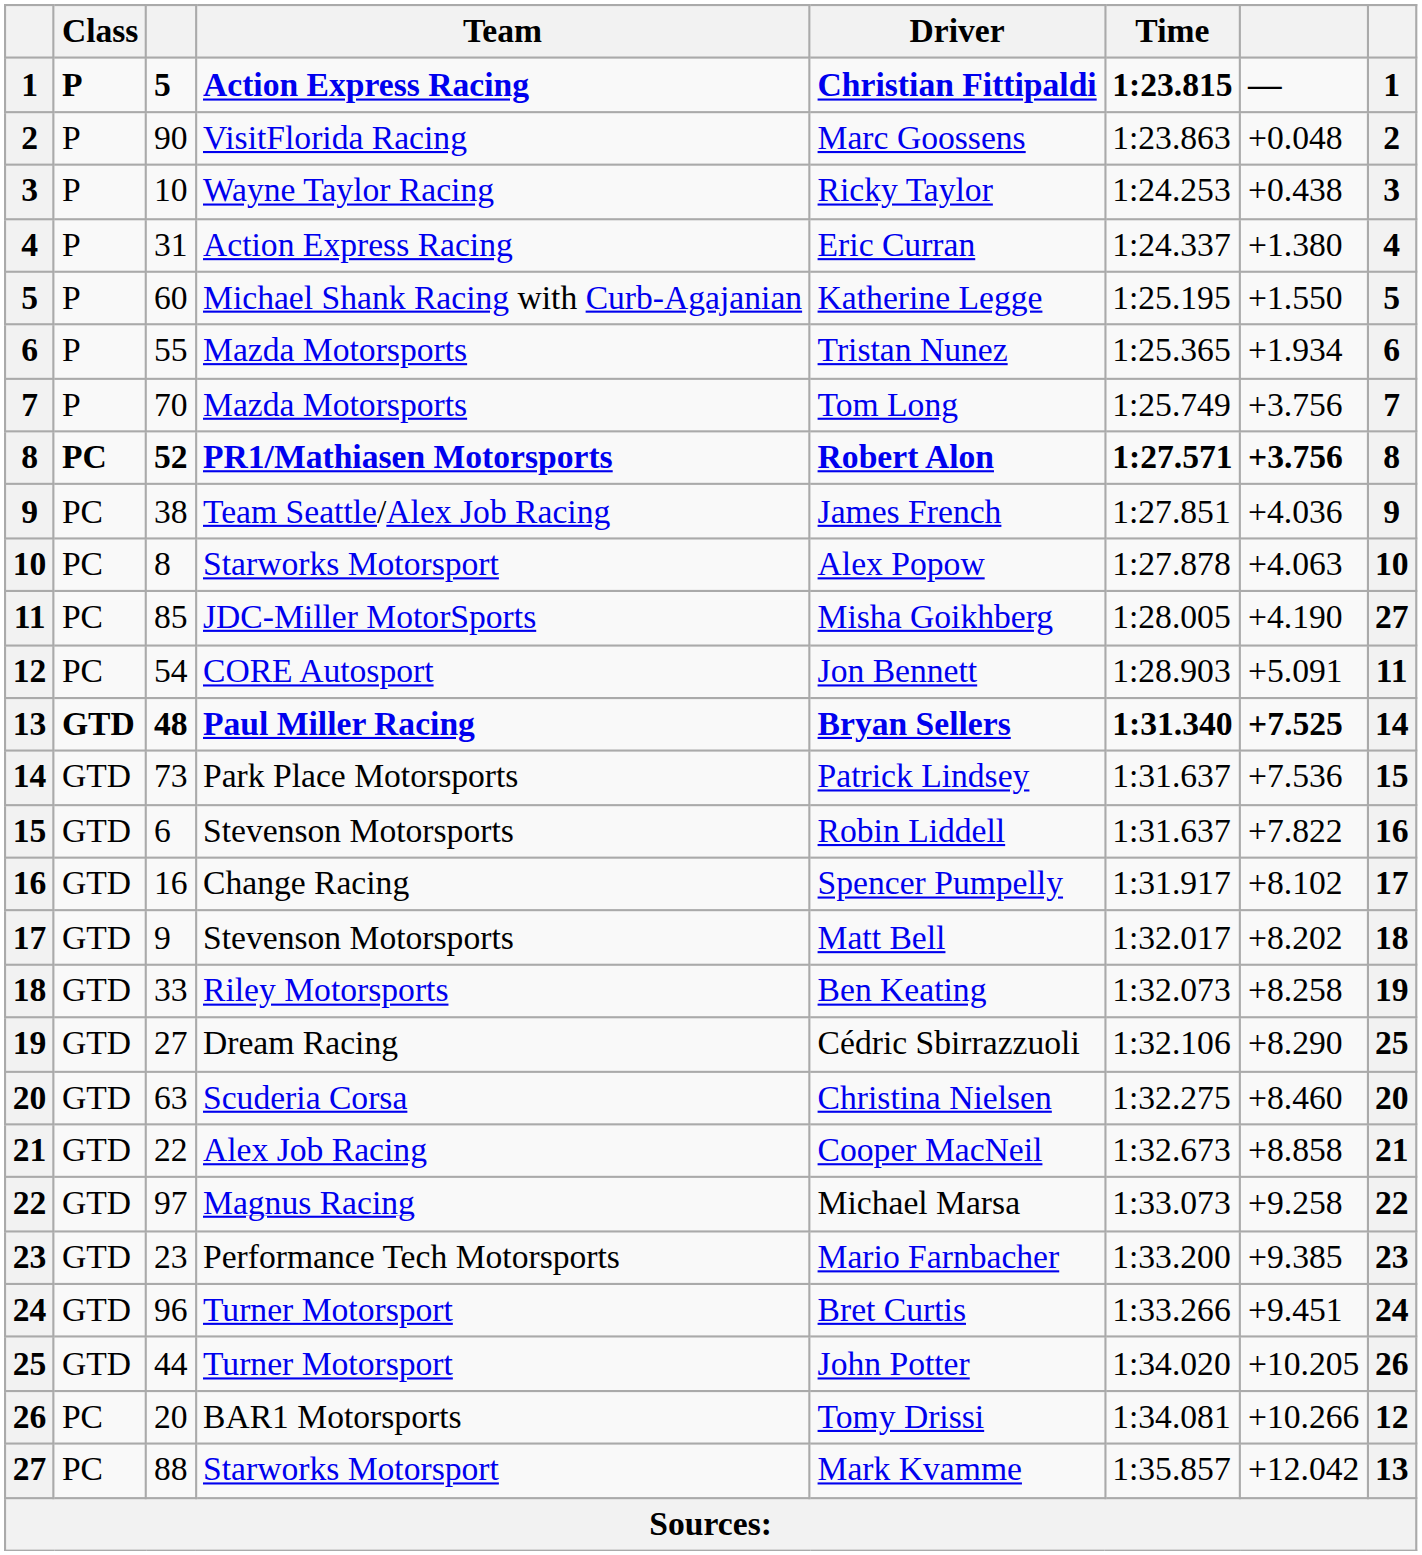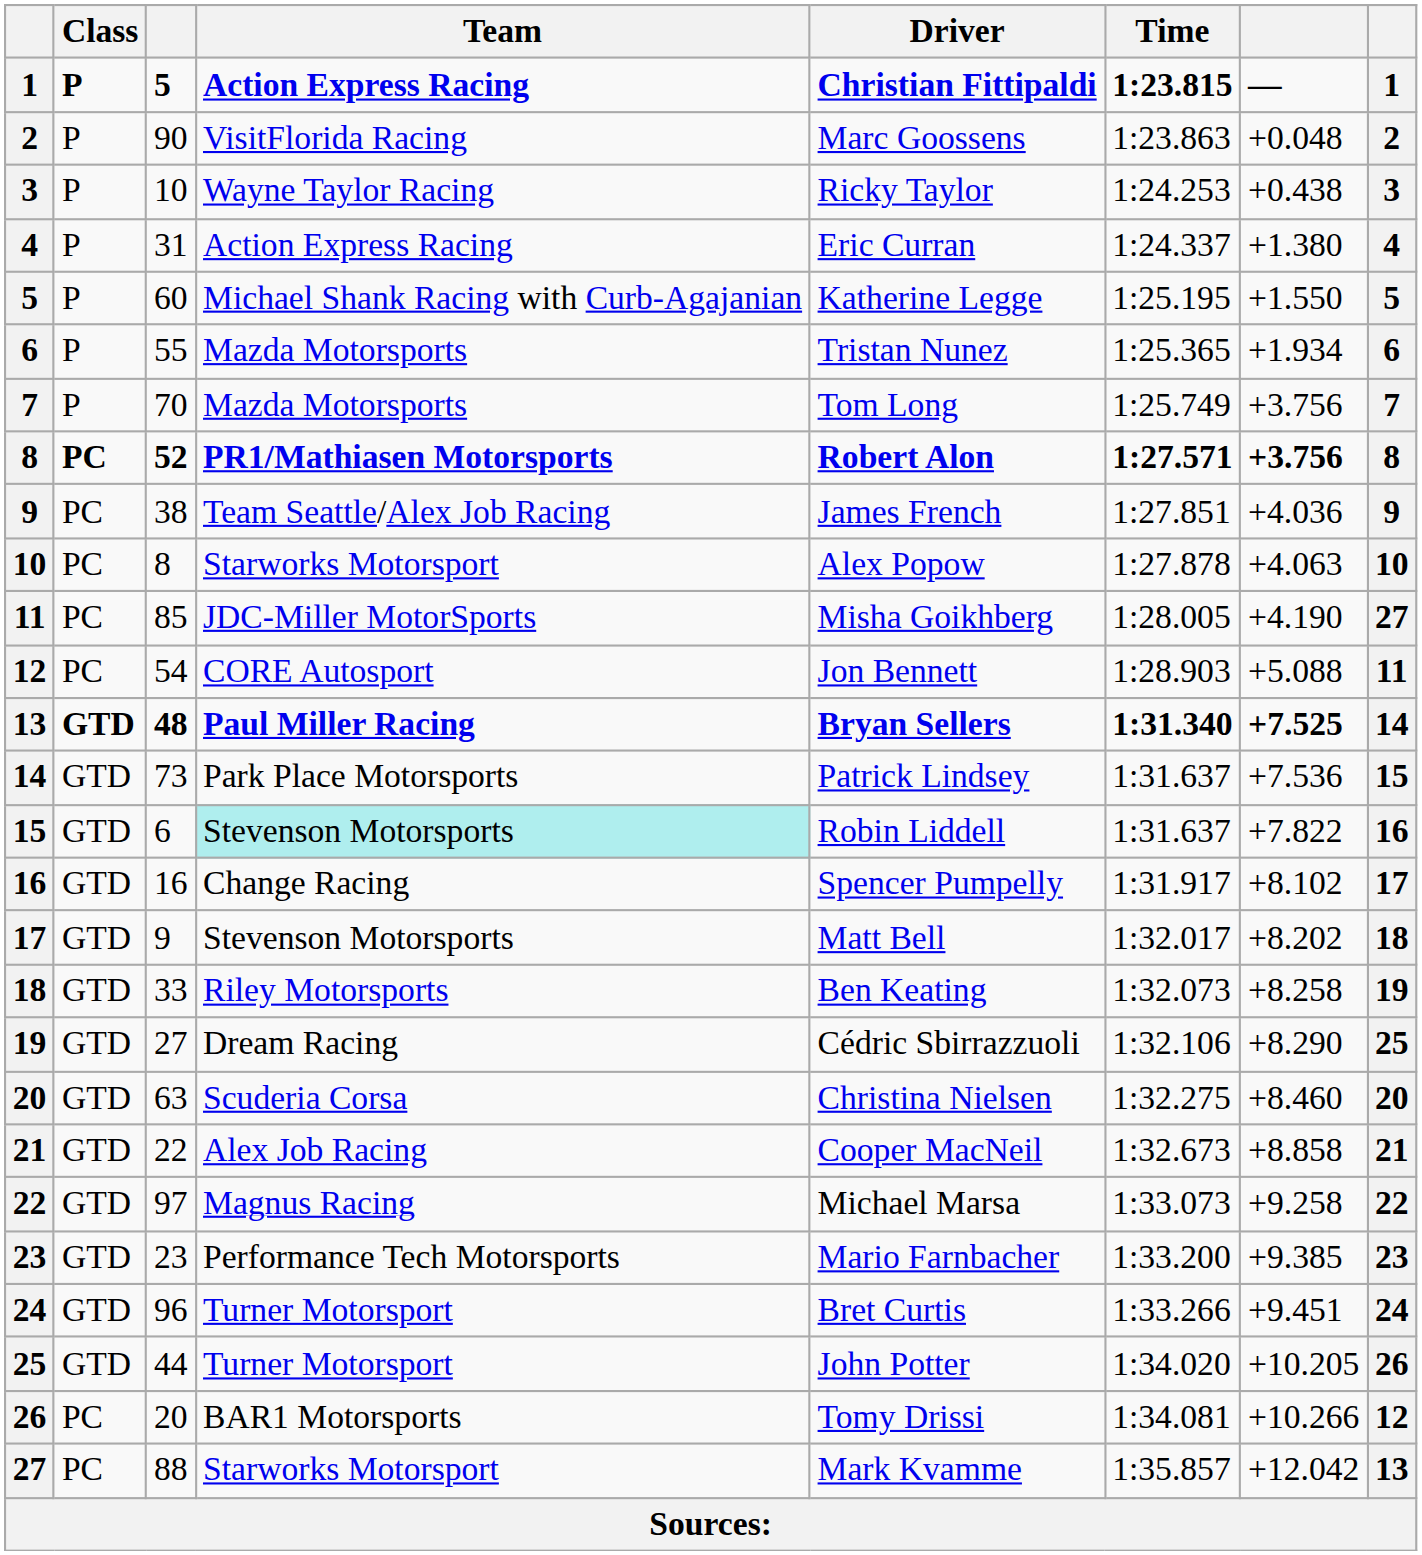(1295, 670) +5.091 -> (1295, 670) +5.088
(358, 830) no background -> (358, 830) paleturquoise background
